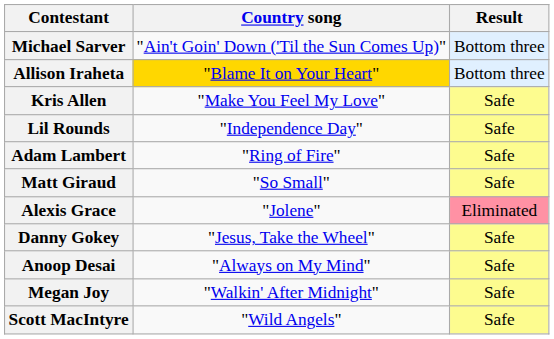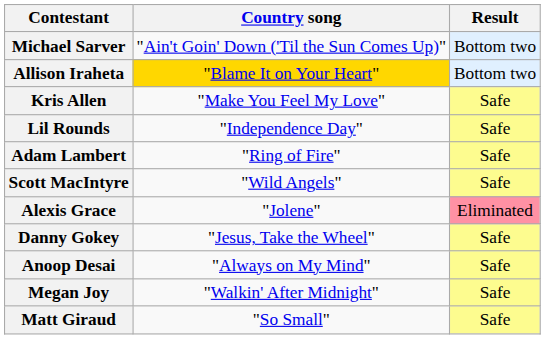(499, 45) Bottom three -> (495, 45) Bottom two
(499, 73) Bottom three -> (495, 73) Bottom two
rows swapped: (69, 319) <-> (69, 182)
